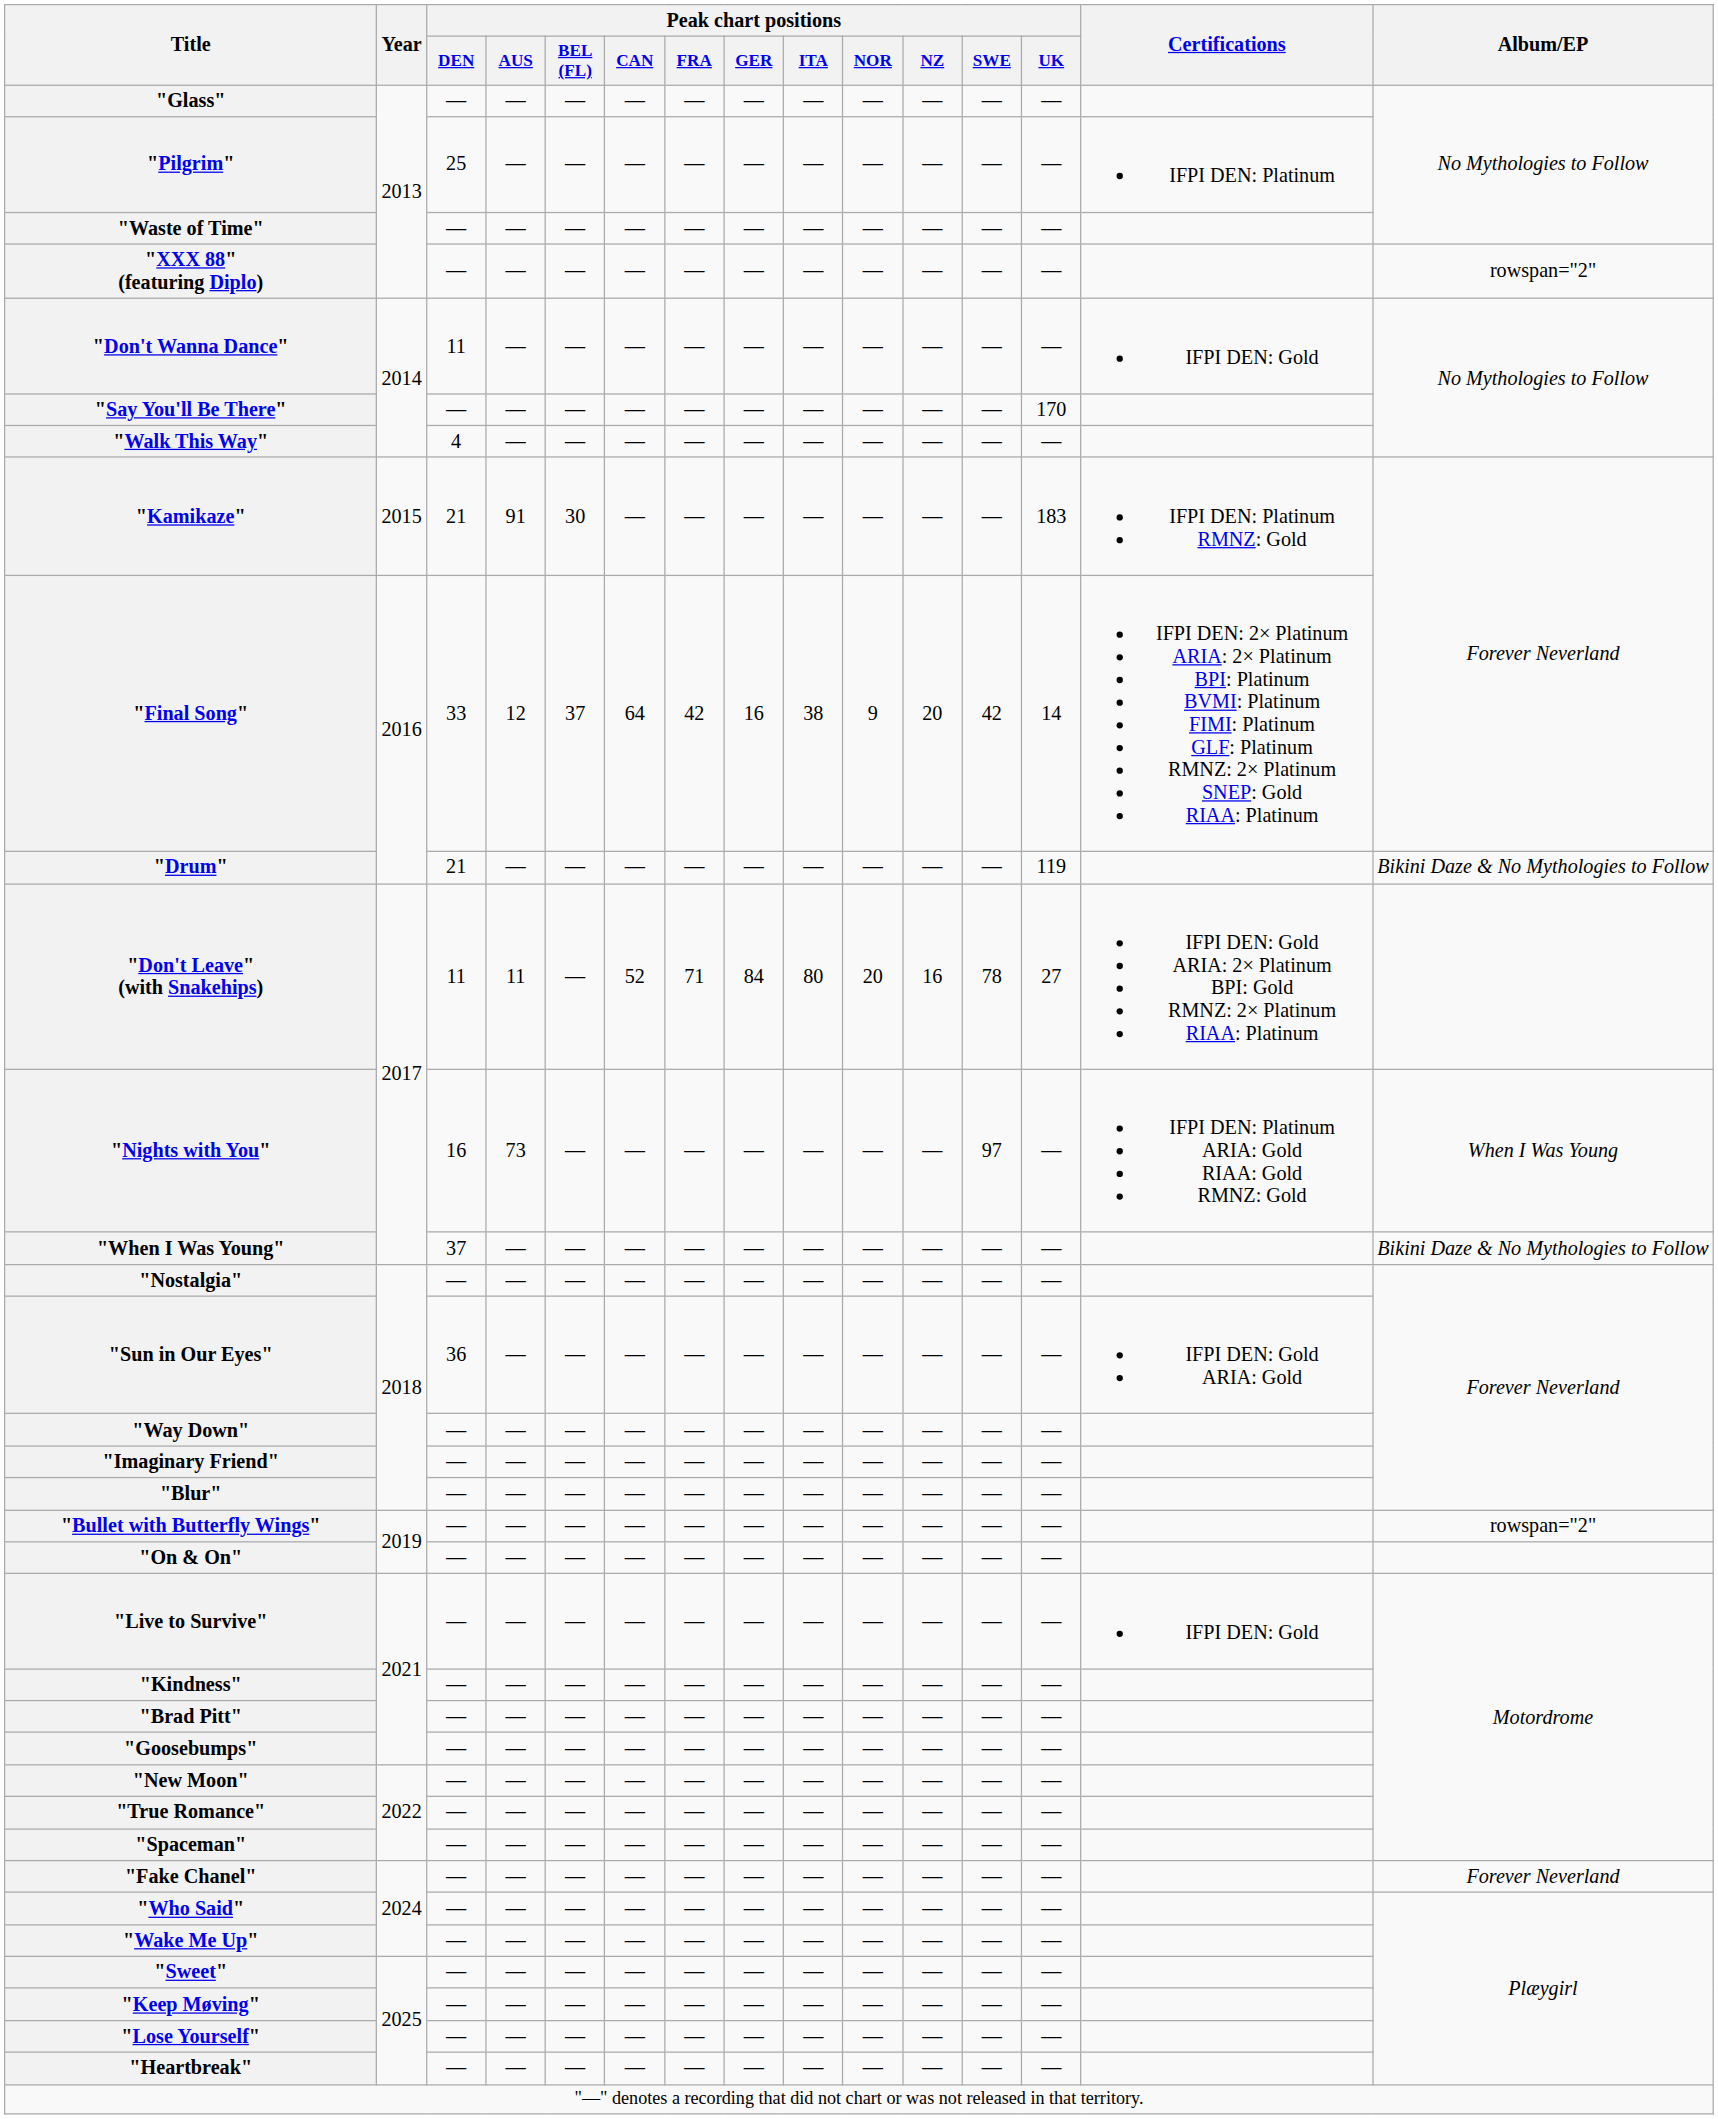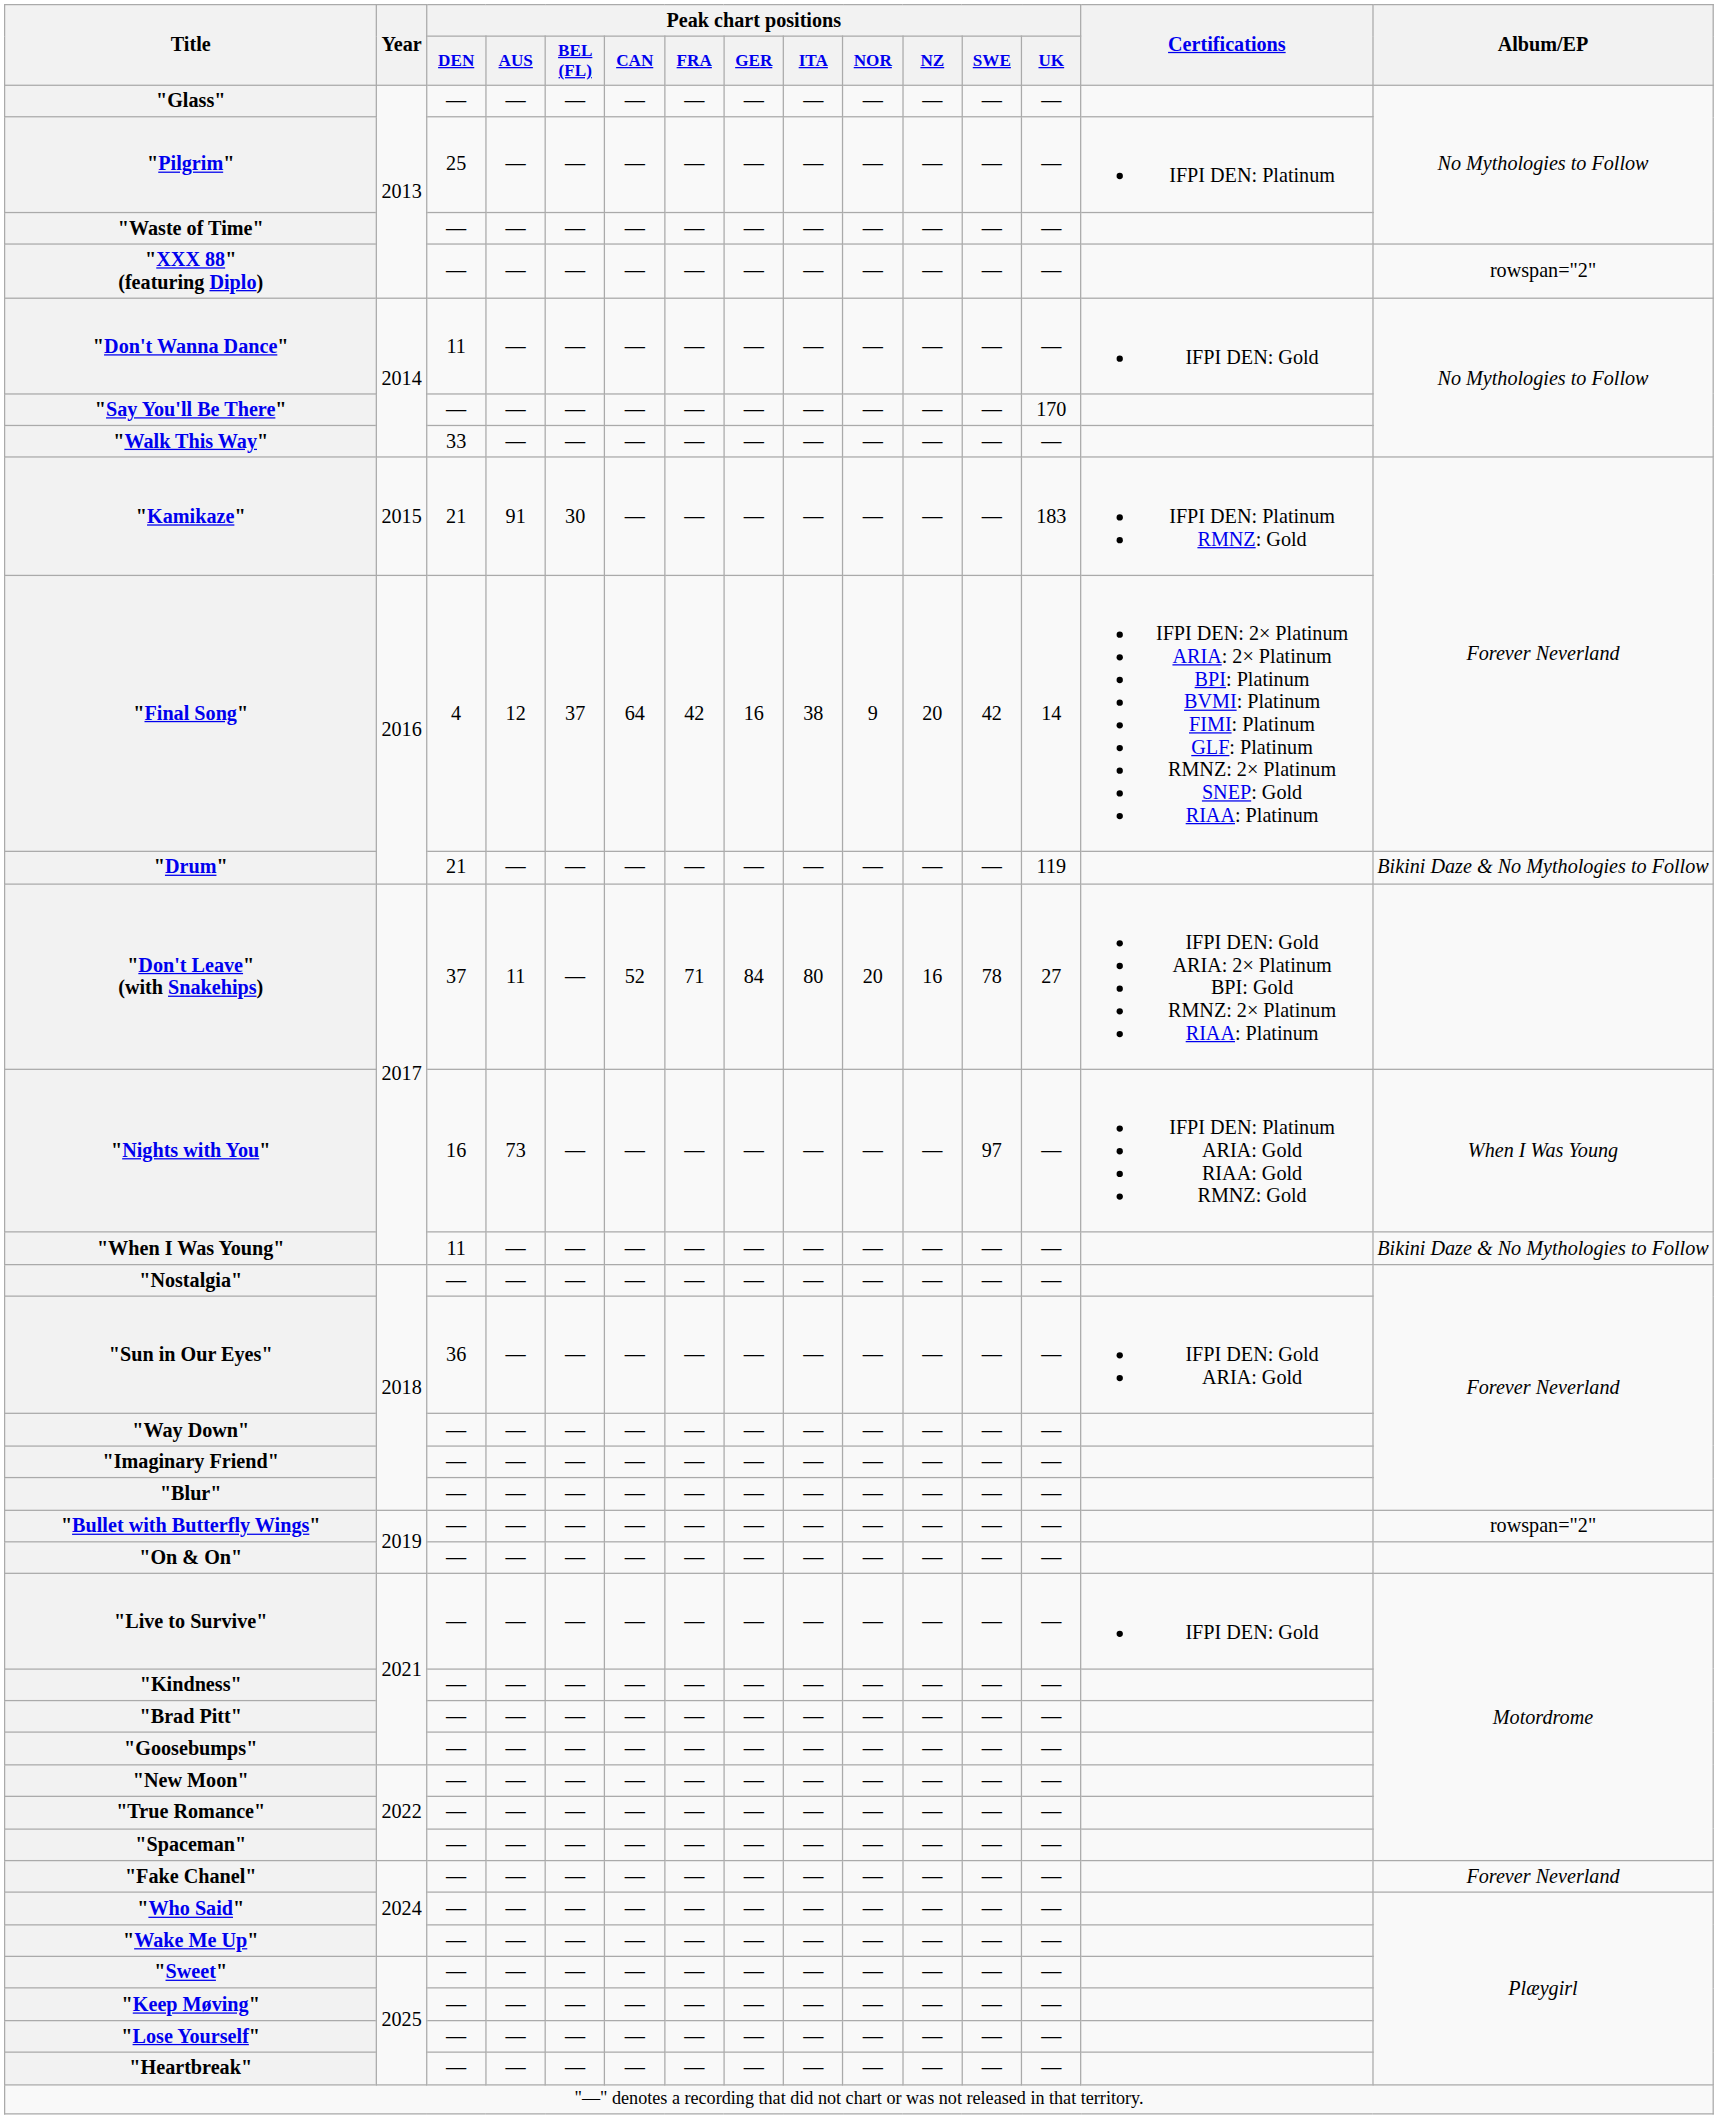(456, 441) 4 -> (456, 441) 33
(456, 713) 33 -> (456, 713) 4
(456, 976) 11 -> (456, 976) 37
(456, 1248) 37 -> (456, 1248) 11
